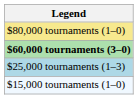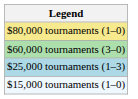(69, 48) bold -> (66, 48) normal
